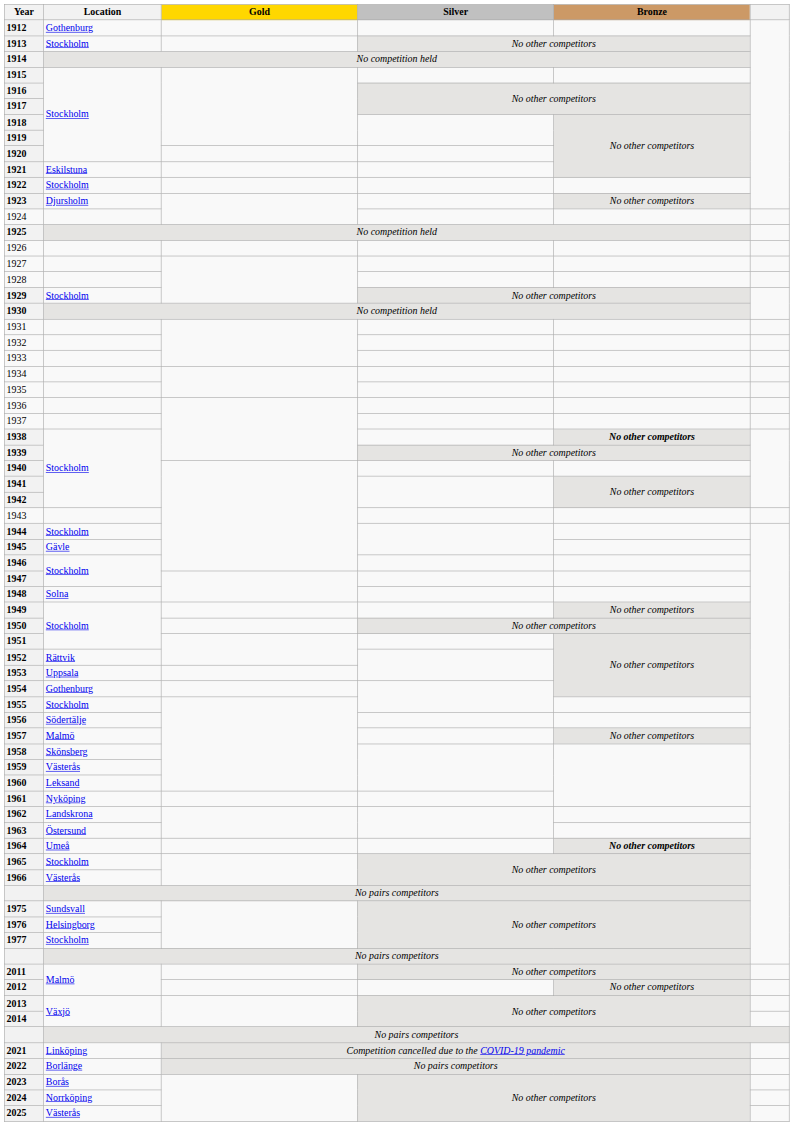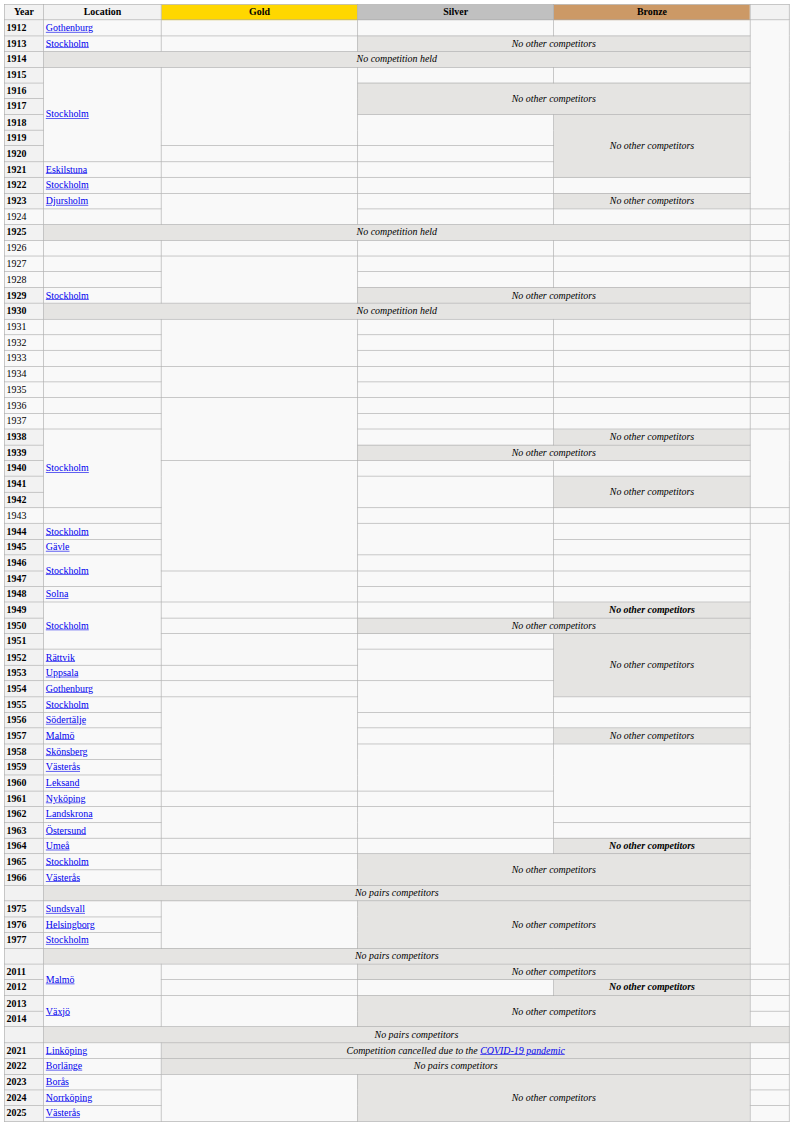(652, 437) bold -> (652, 437) normal
(652, 610) normal -> (652, 610) bold
(652, 987) normal -> (652, 987) bold
